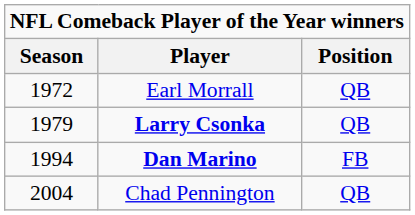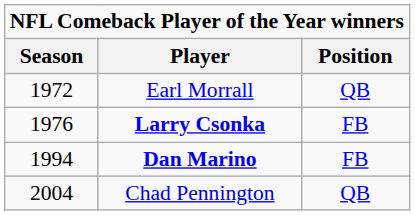(52, 124) 1979 -> (52, 124) 1976
(355, 124) QB -> (355, 124) FB
